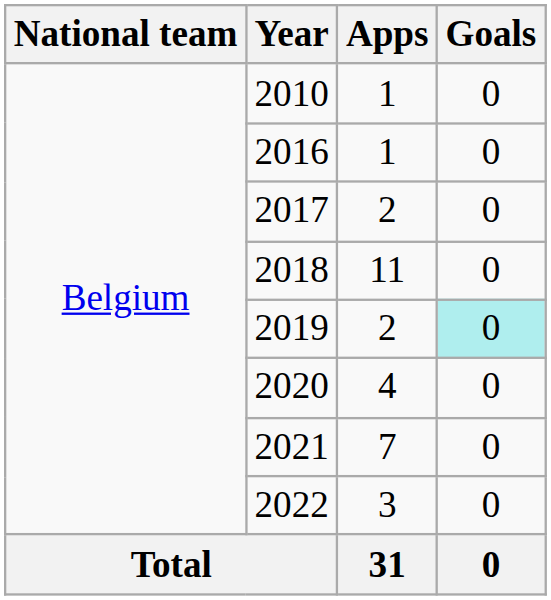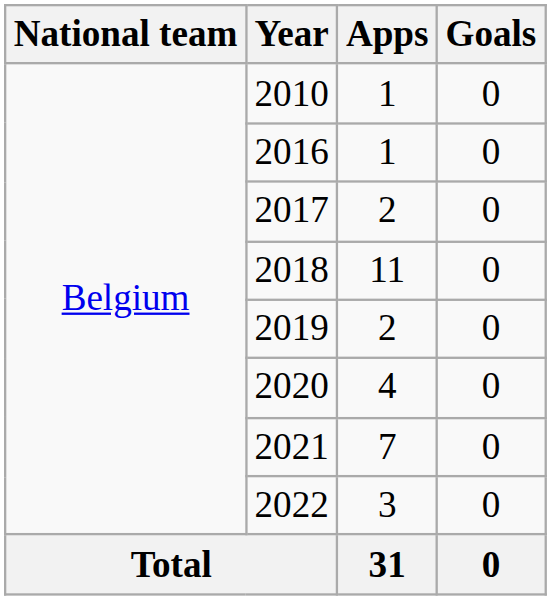(491, 328) paleturquoise background -> (491, 328) no background
